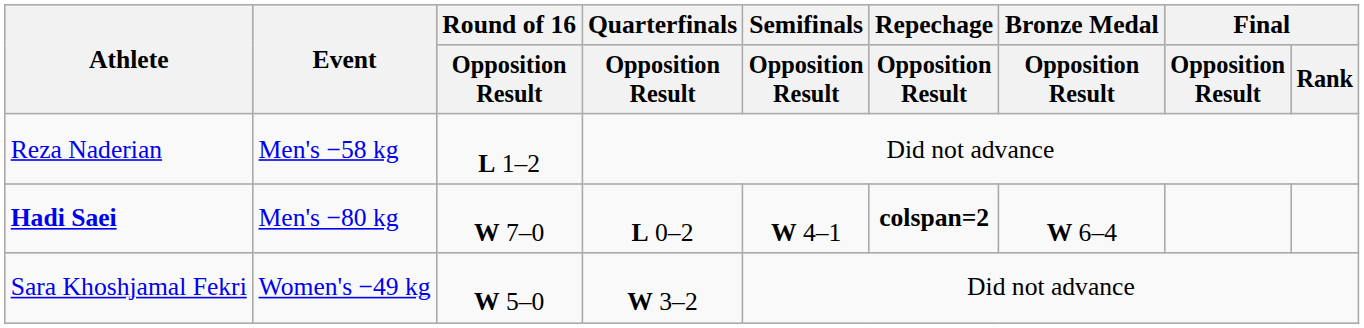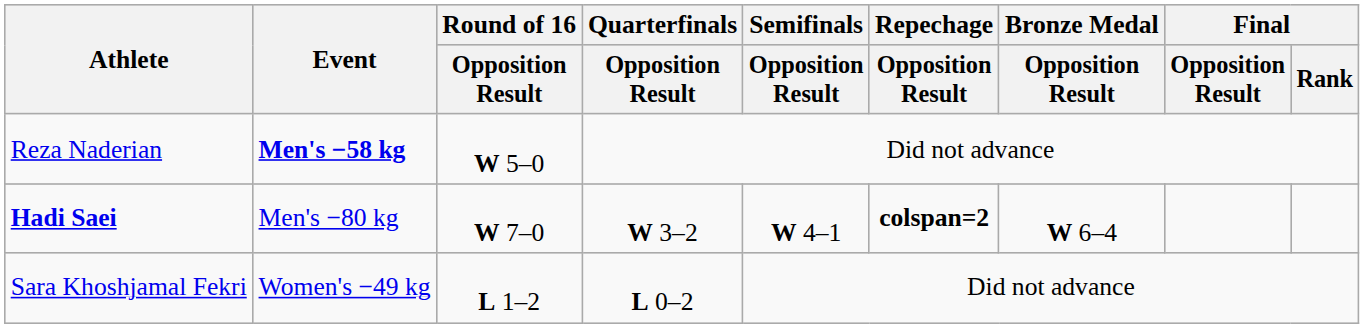(329, 148) normal -> (332, 148) bold
(509, 163) L 1–2 -> (509, 163) W 5–0
(663, 232) L 0–2 -> (663, 232) W 3–2
(509, 301) W 5–0 -> (509, 301) L 1–2
(663, 301) W 3–2 -> (663, 301) L 0–2
